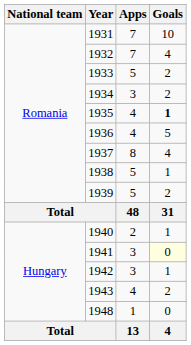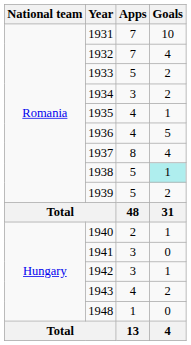(168, 113) bold -> (168, 113) normal
(168, 172) no background -> (168, 172) paleturquoise background
(168, 251) lightyellow background -> (168, 251) no background
